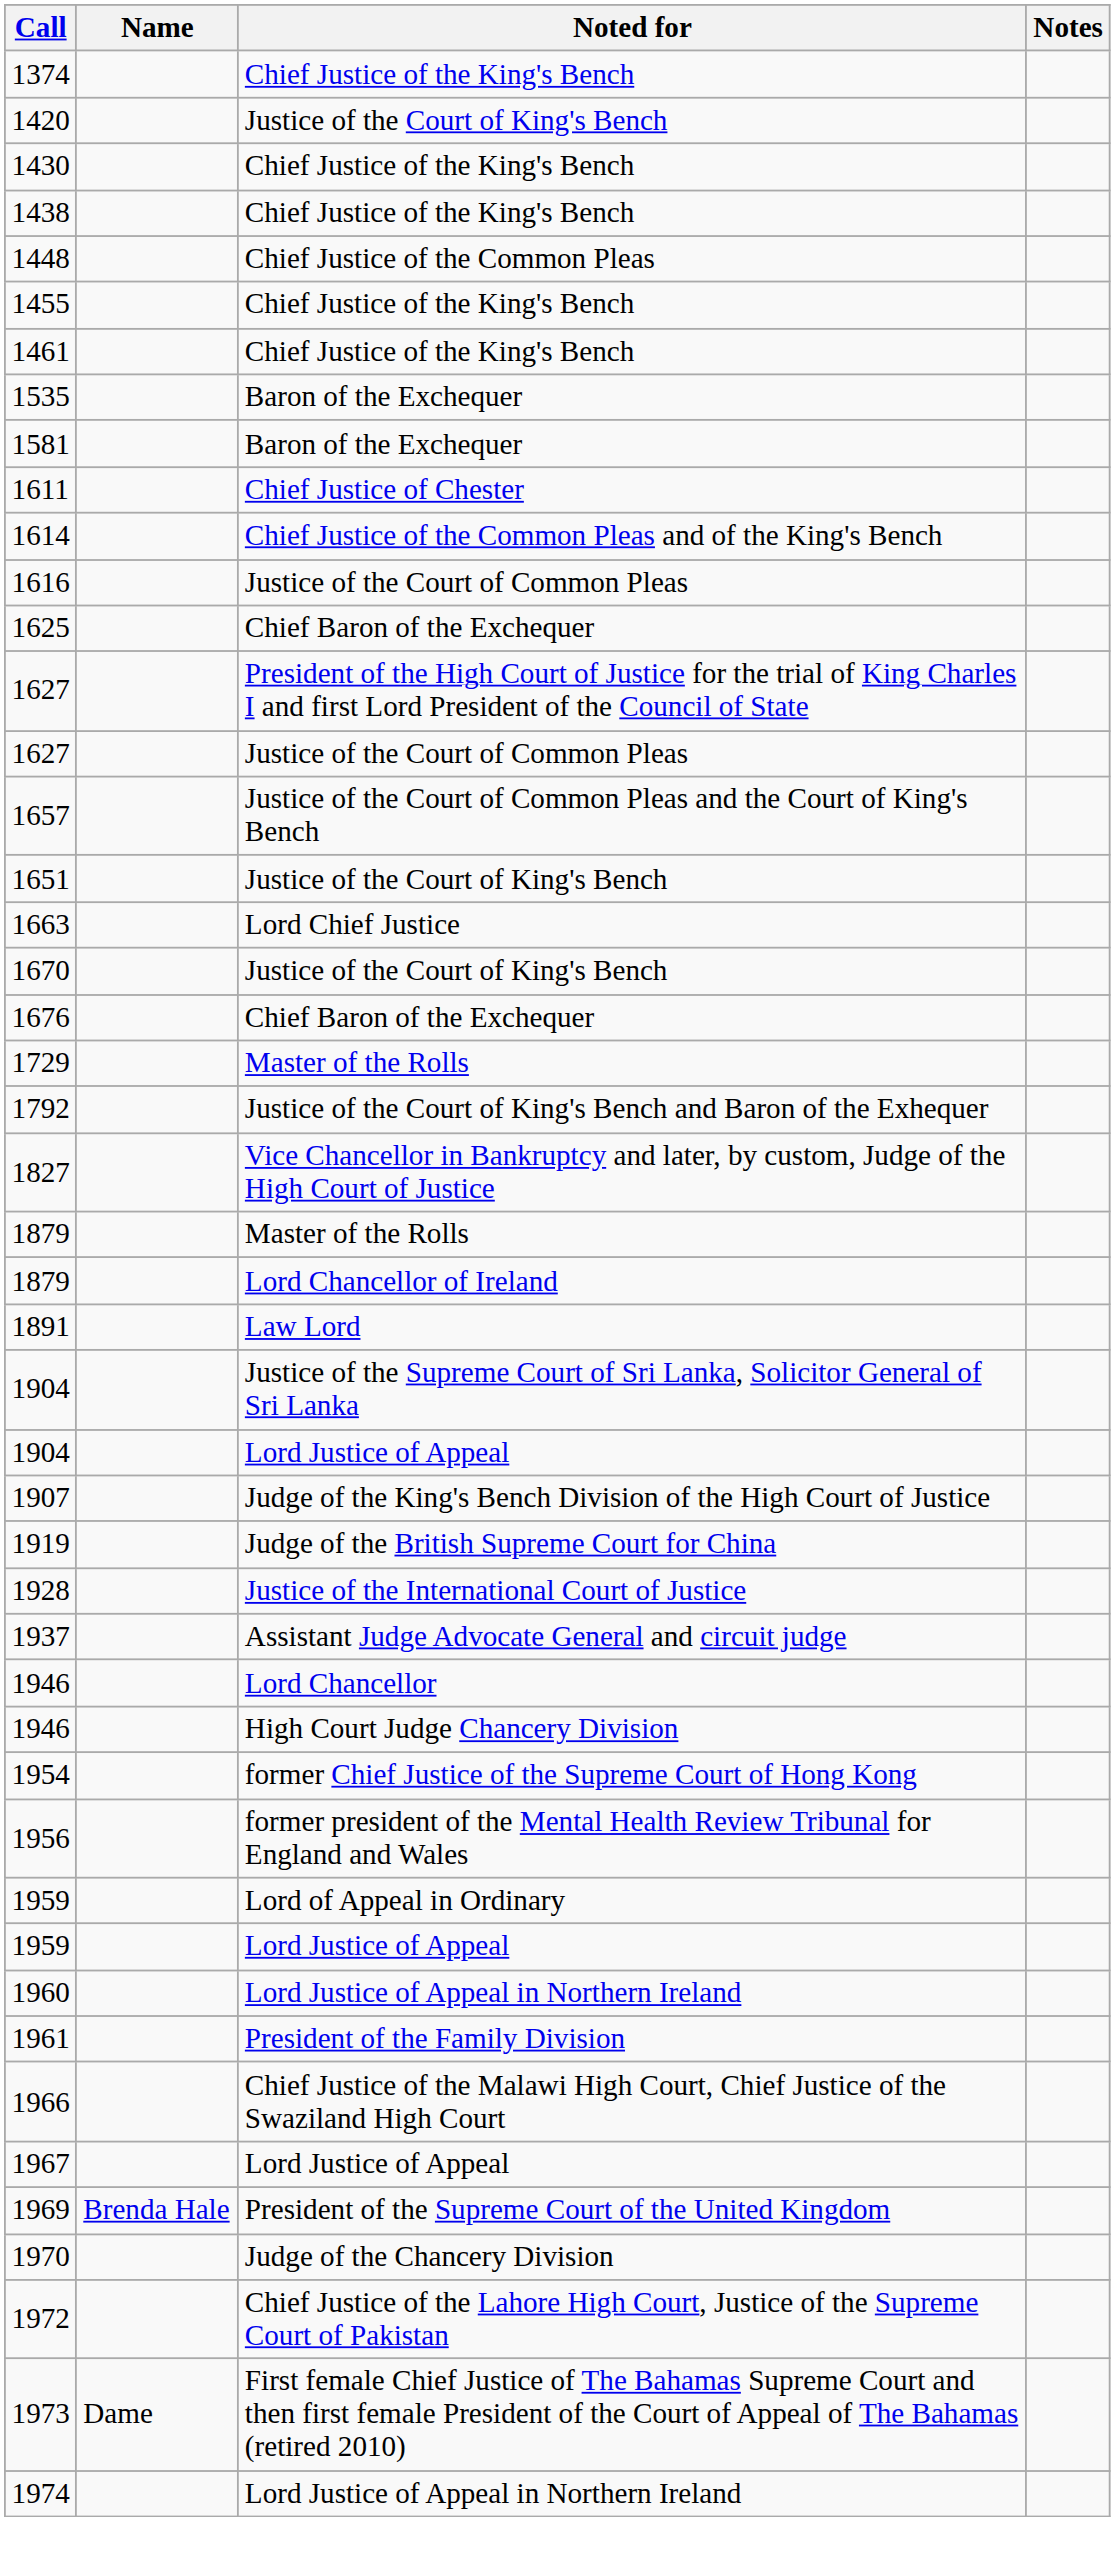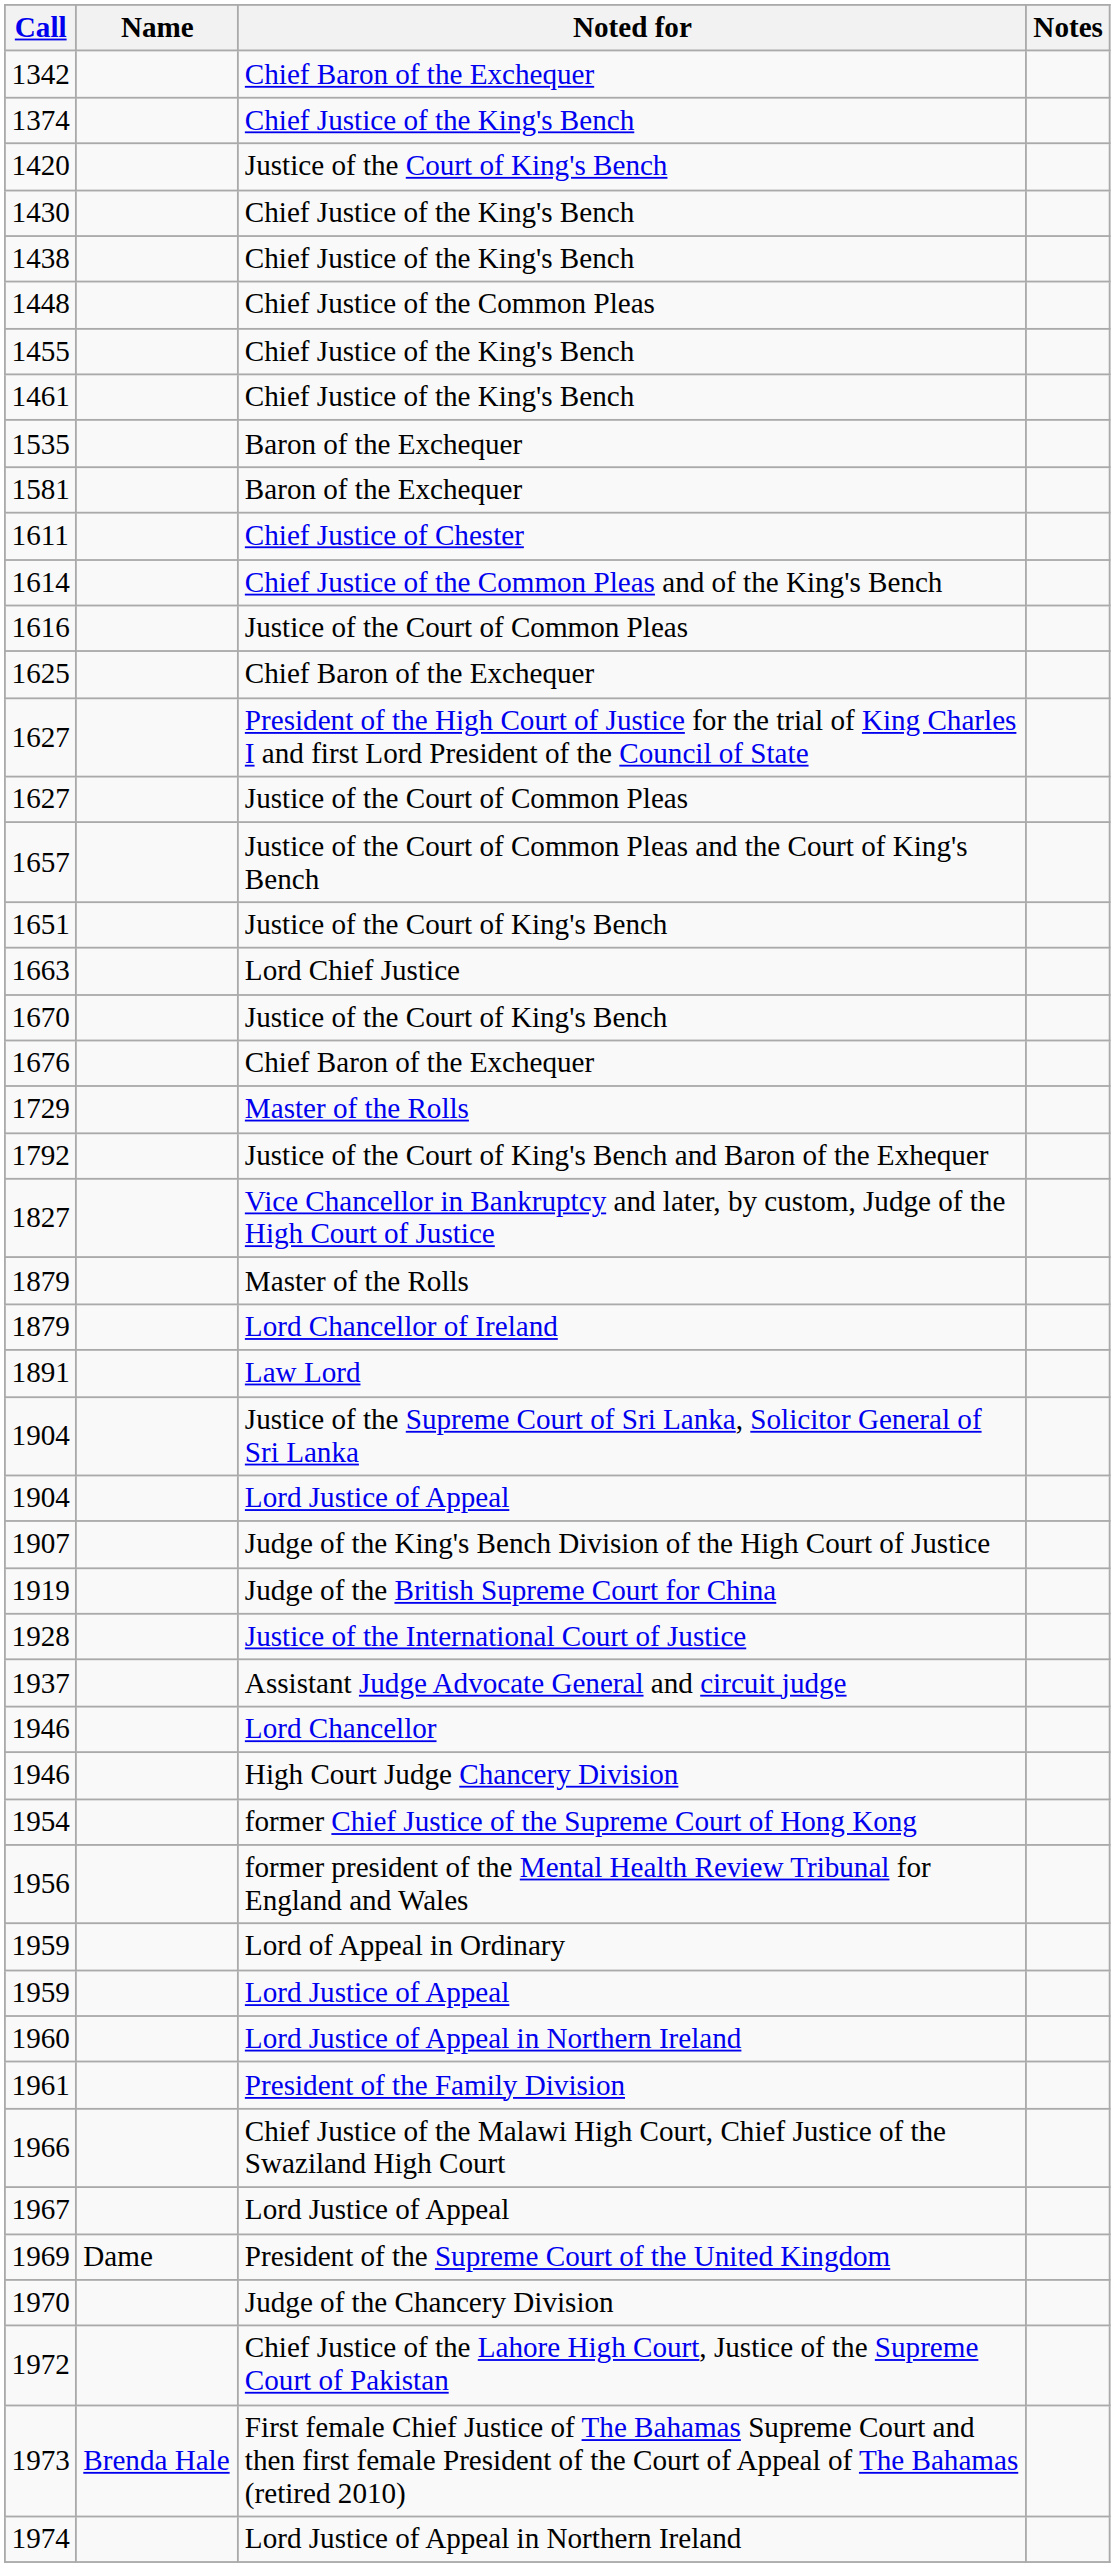+ row: (41, 73)
(156, 2209) Brenda Hale -> (118, 2256) Dame
(118, 2414) Dame -> (156, 2460) Brenda Hale
